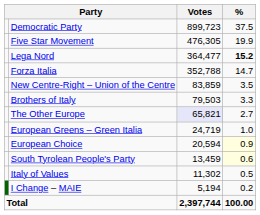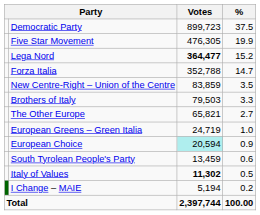(204, 56) normal -> (204, 56) bold
(244, 56) bold -> (244, 56) normal
(206, 115) lavender background -> (206, 115) no background
(206, 144) no background -> (206, 144) paleturquoise background
(247, 144) lightyellow background -> (247, 144) no background
(247, 159) lightyellow background -> (247, 159) no background
(207, 173) normal -> (207, 173) bold
